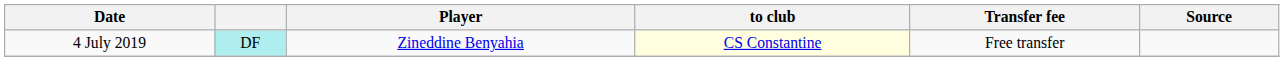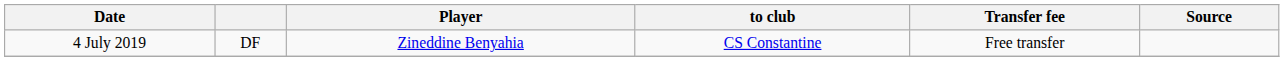(250, 42) paleturquoise background -> (250, 42) no background
(773, 42) lightyellow background -> (773, 42) no background
